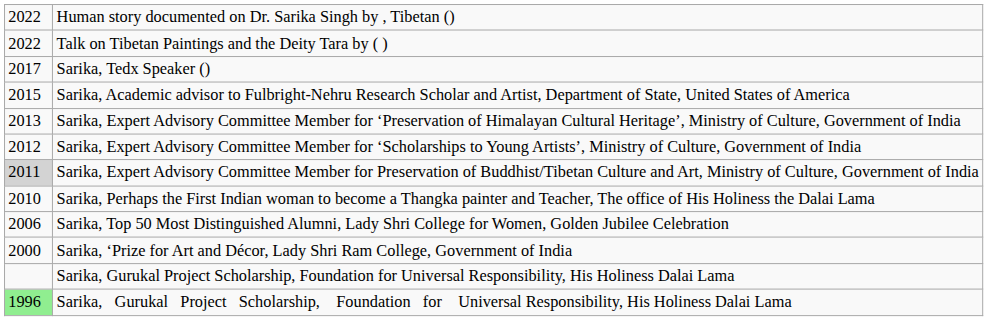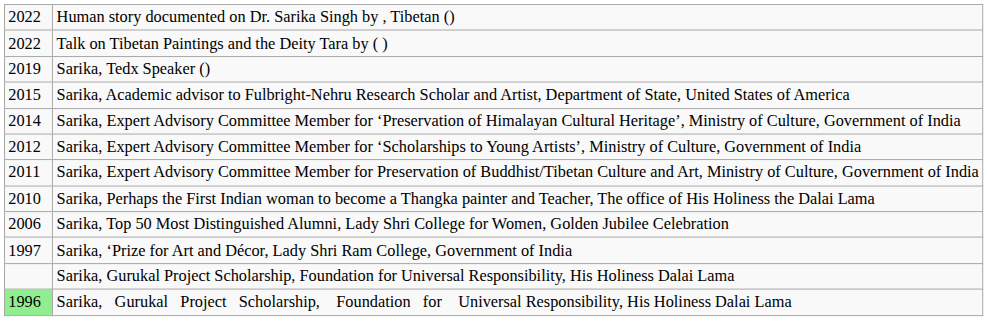(25, 69) 2017 -> (25, 69) 2019
(25, 120) 2013 -> (25, 120) 2014
(24, 172) lightgrey background -> (24, 172) no background
(25, 250) 2000 -> (25, 250) 1997
